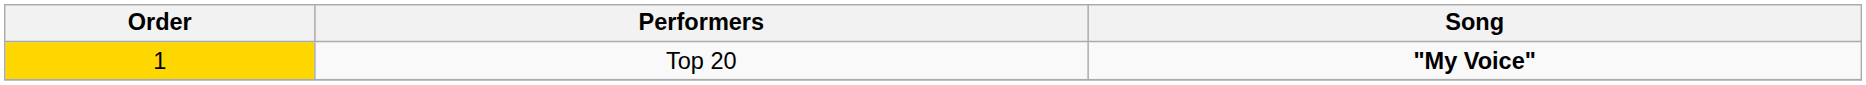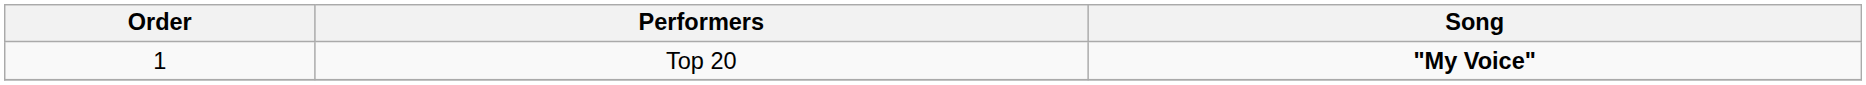(160, 60) gold background -> (160, 60) no background
